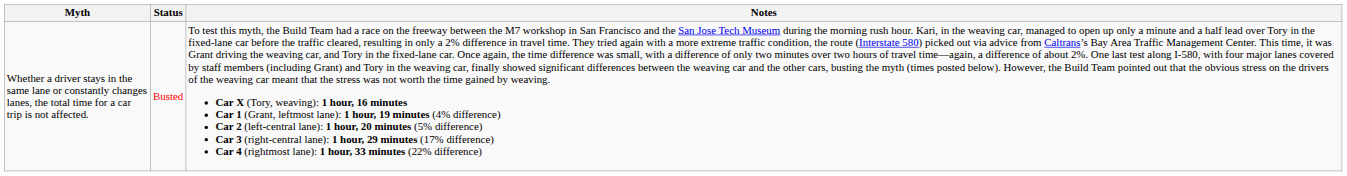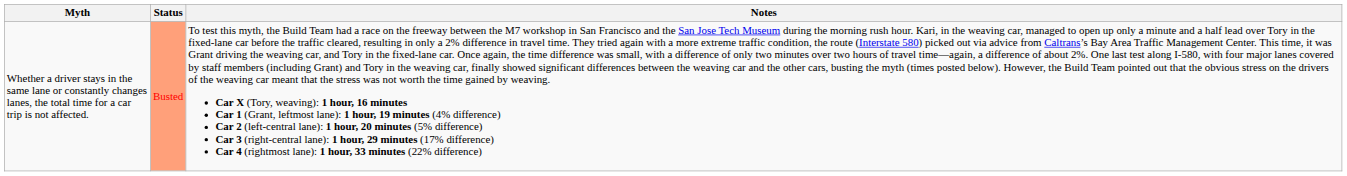(168, 96) no background -> (168, 96) lightsalmon background
